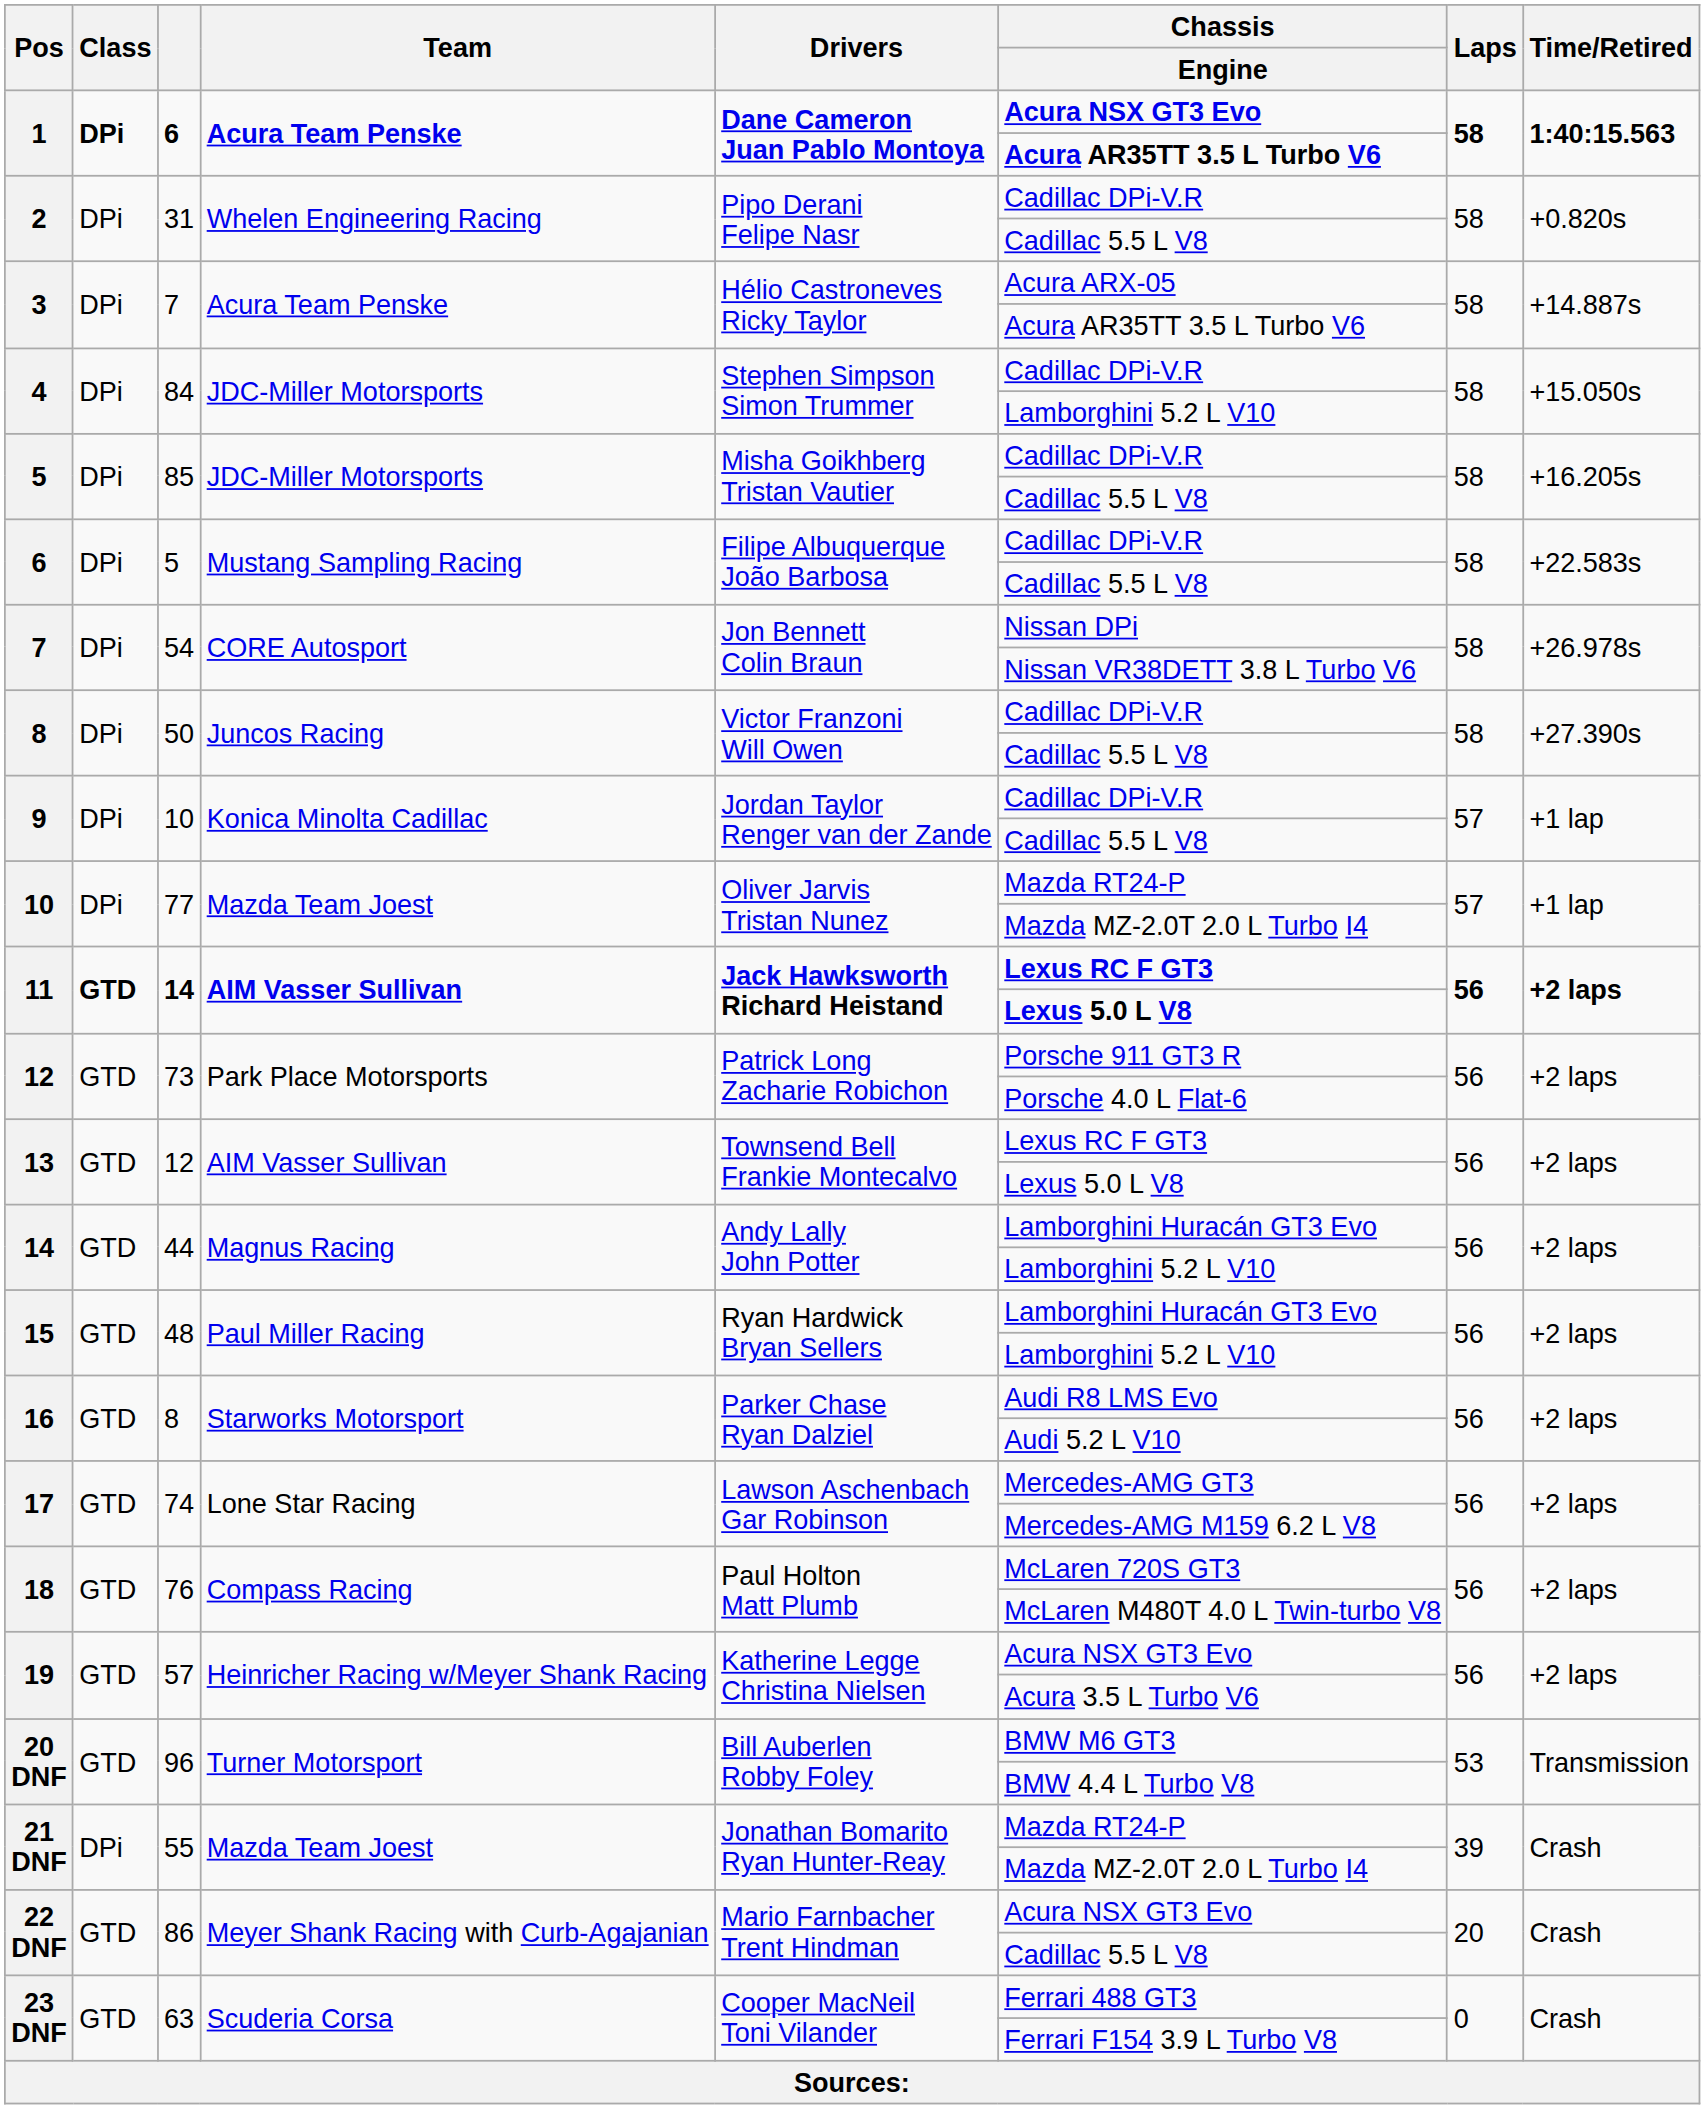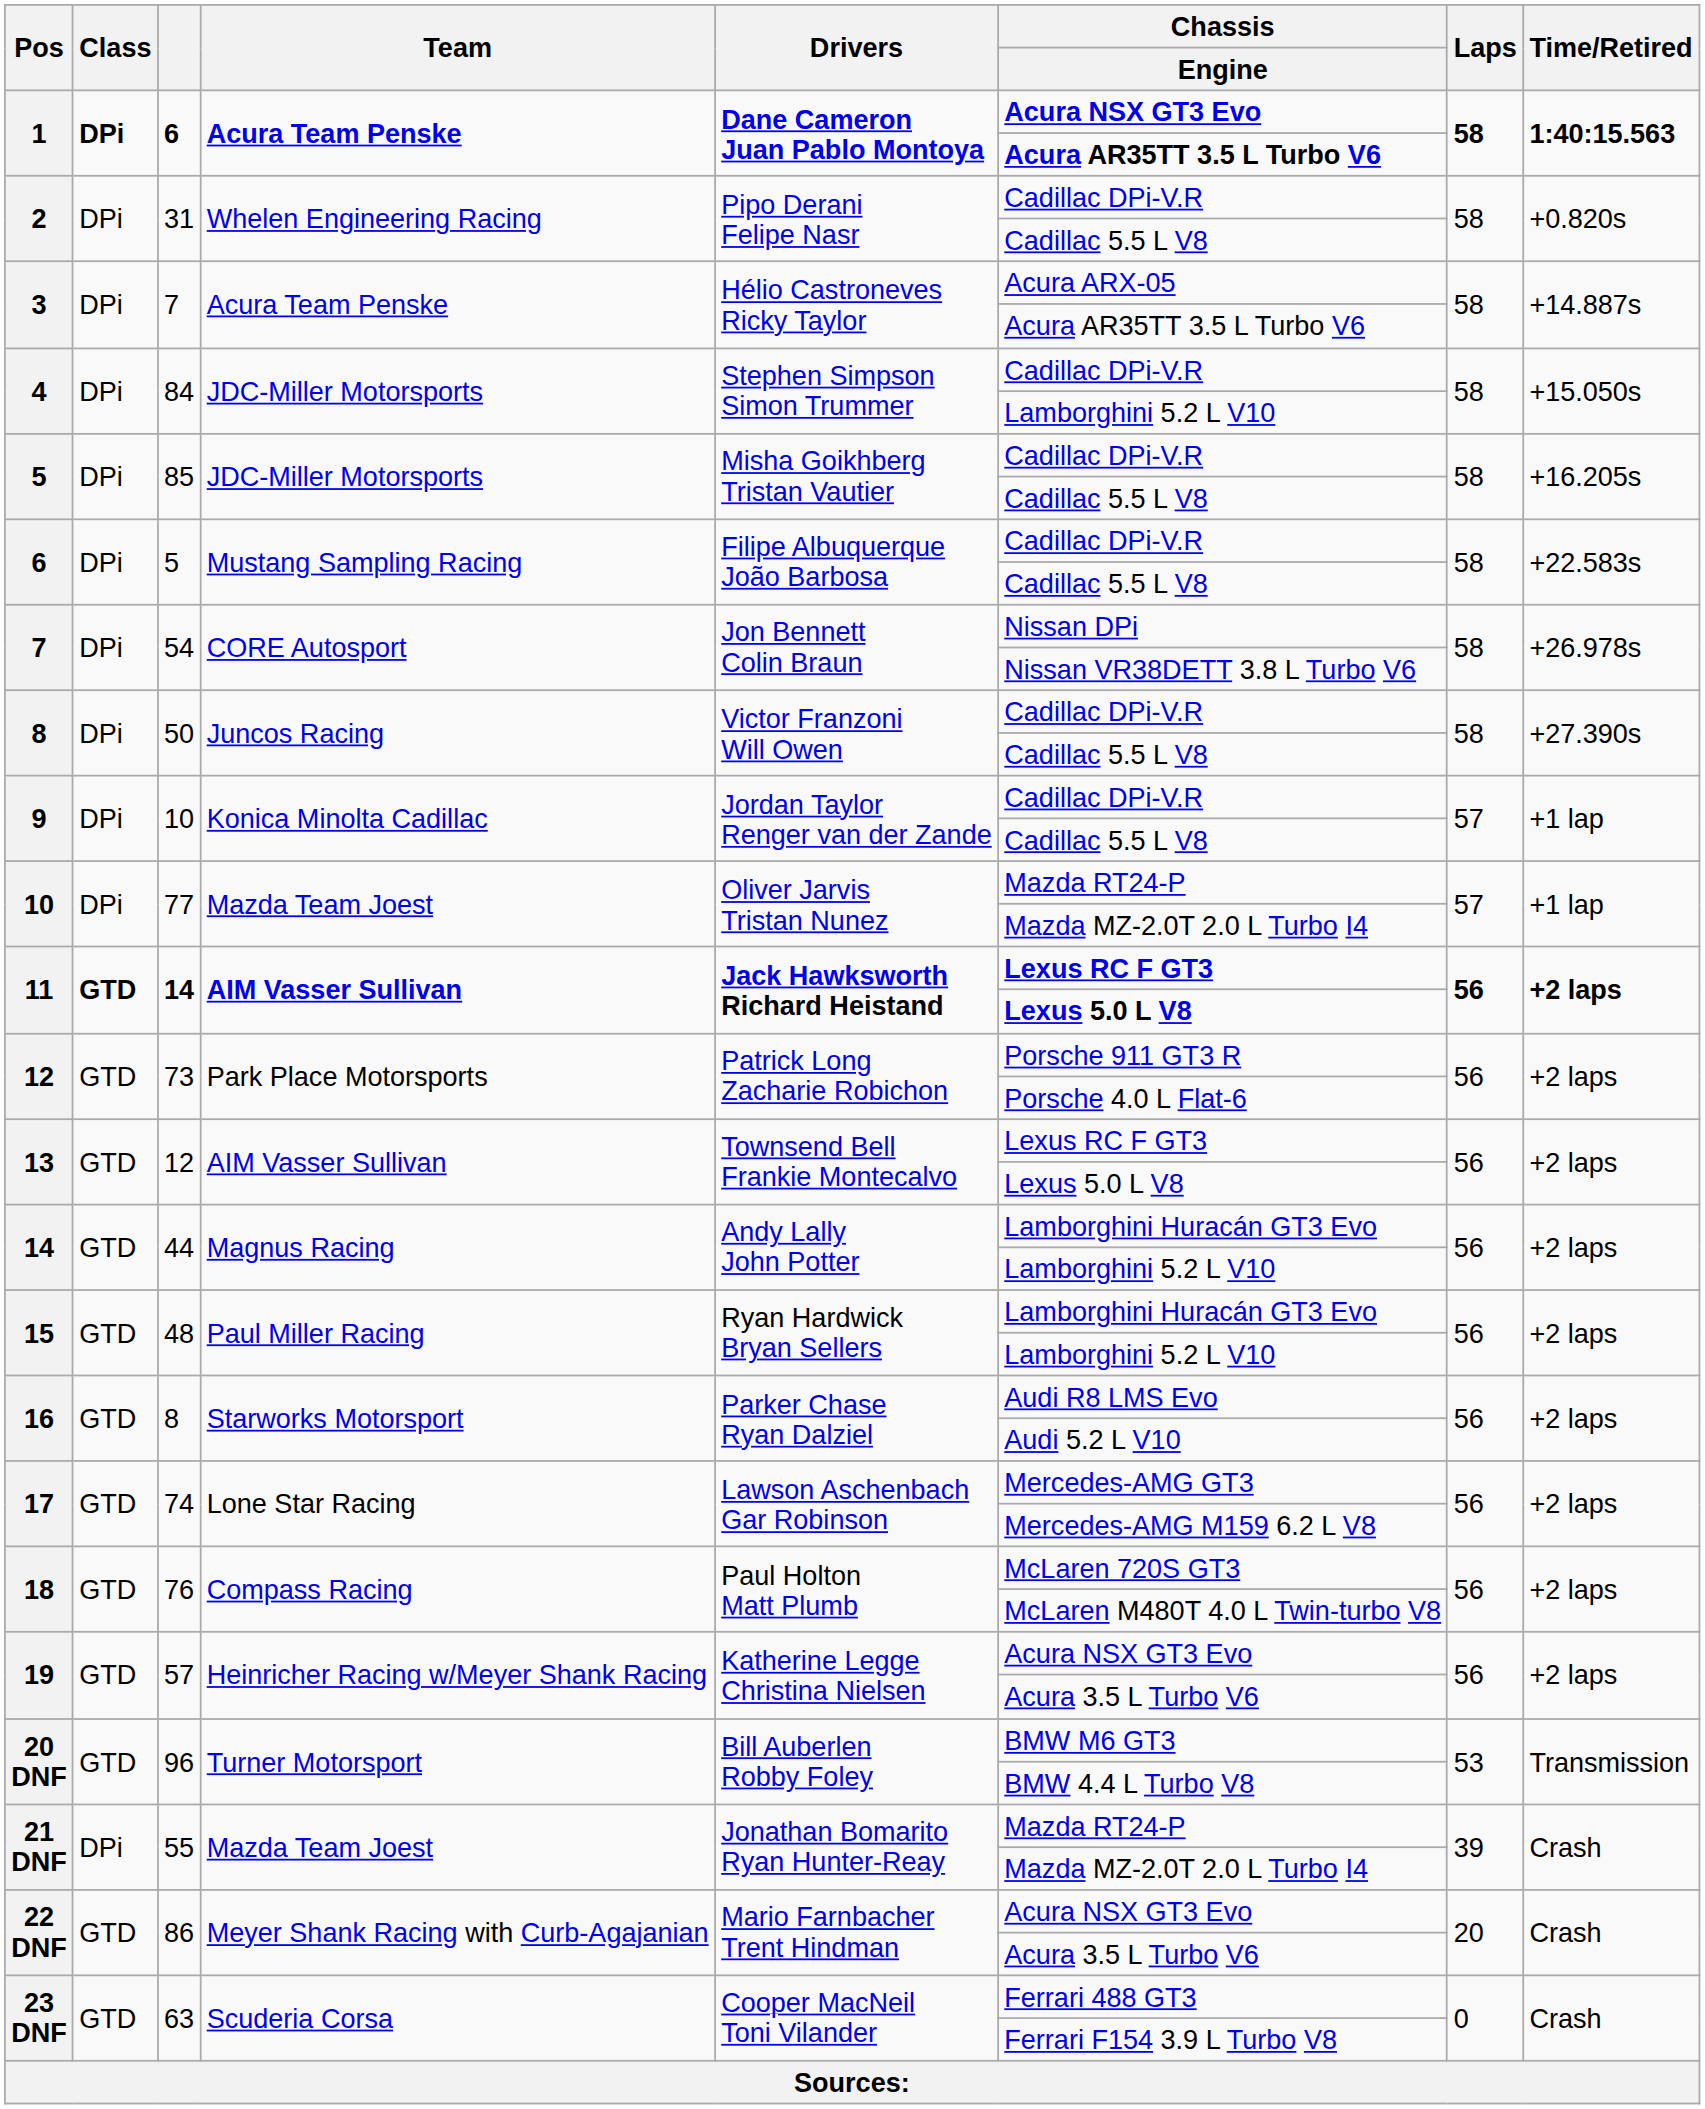(1106, 1954) Cadillac 5.5 L V8 -> (1132, 1954) Acura 3.5 L Turbo V6
